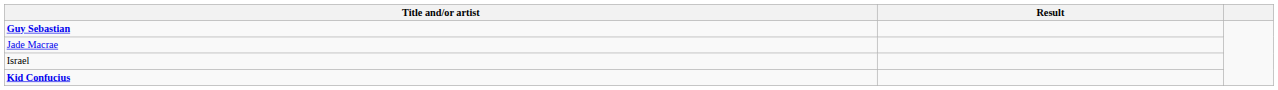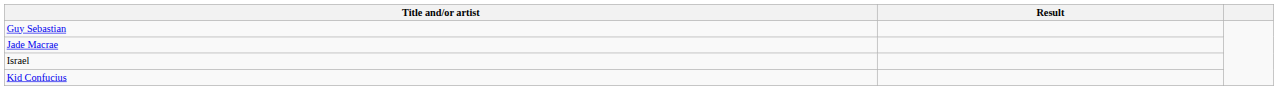(38, 28) bold -> (36, 28) normal
(38, 77) bold -> (37, 77) normal
